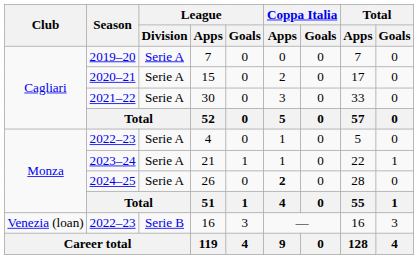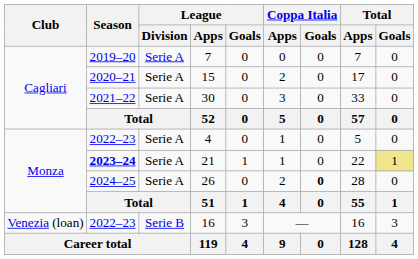(113, 160) normal -> (113, 160) bold
(395, 160) no background -> (395, 160) khaki background
(282, 181) bold -> (282, 181) normal
(320, 181) normal -> (320, 181) bold
